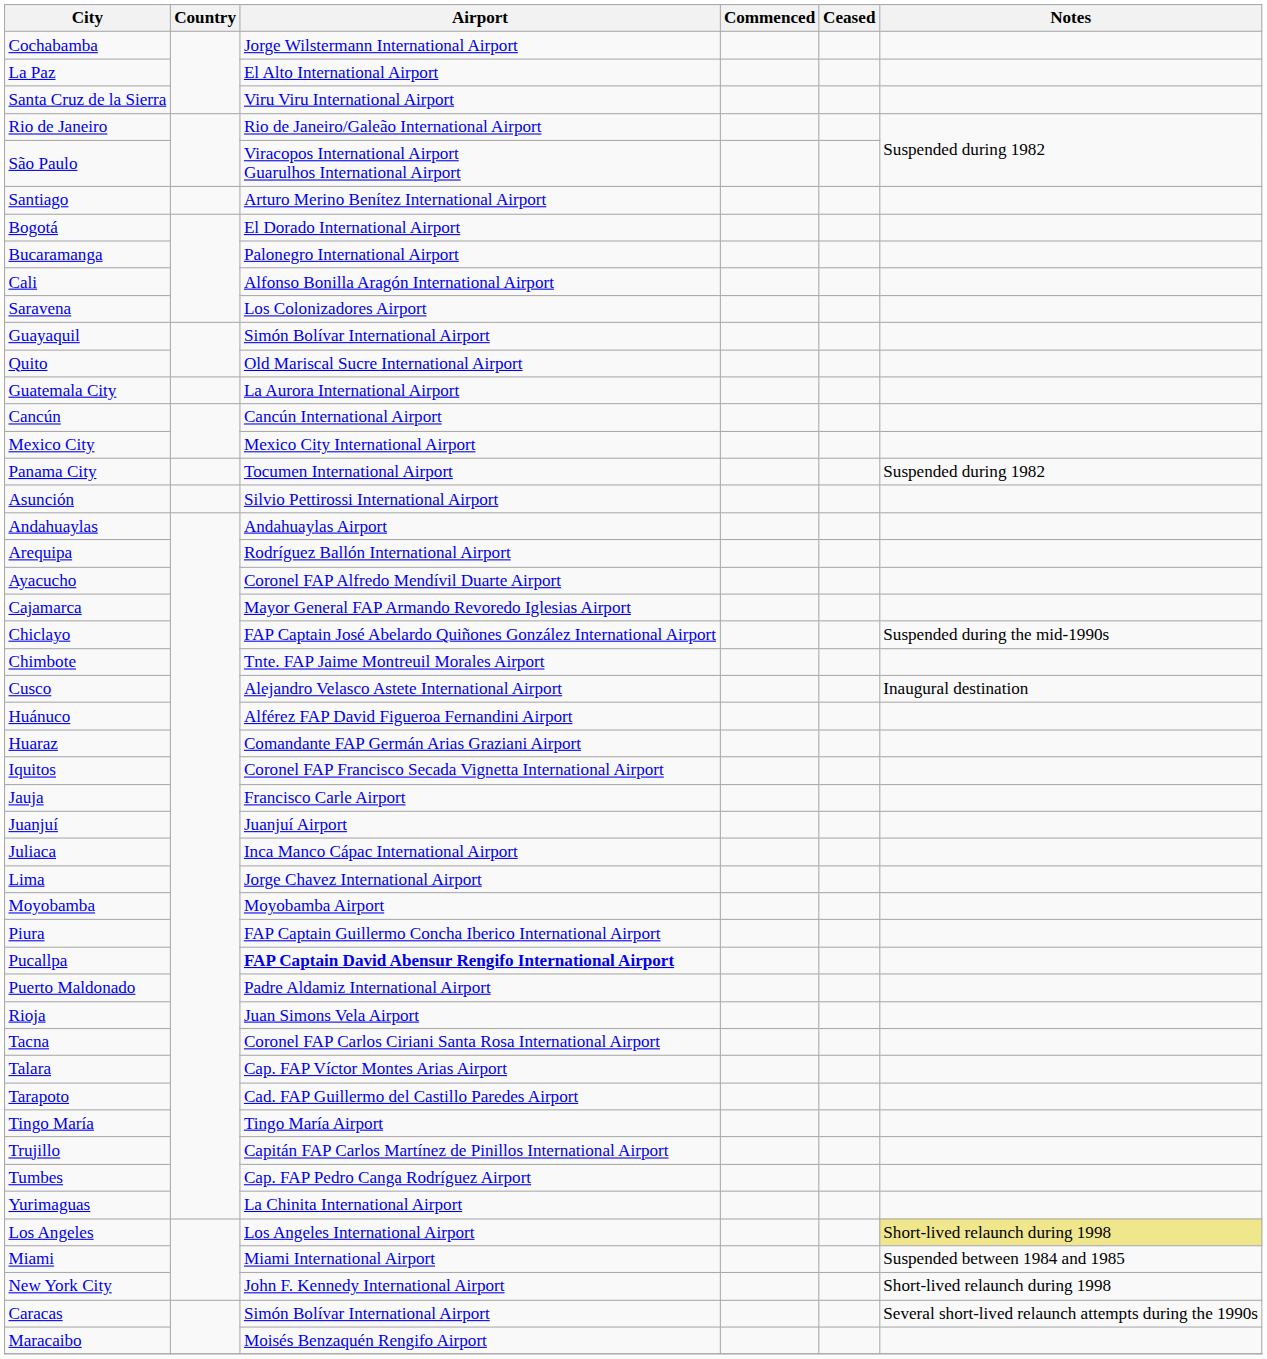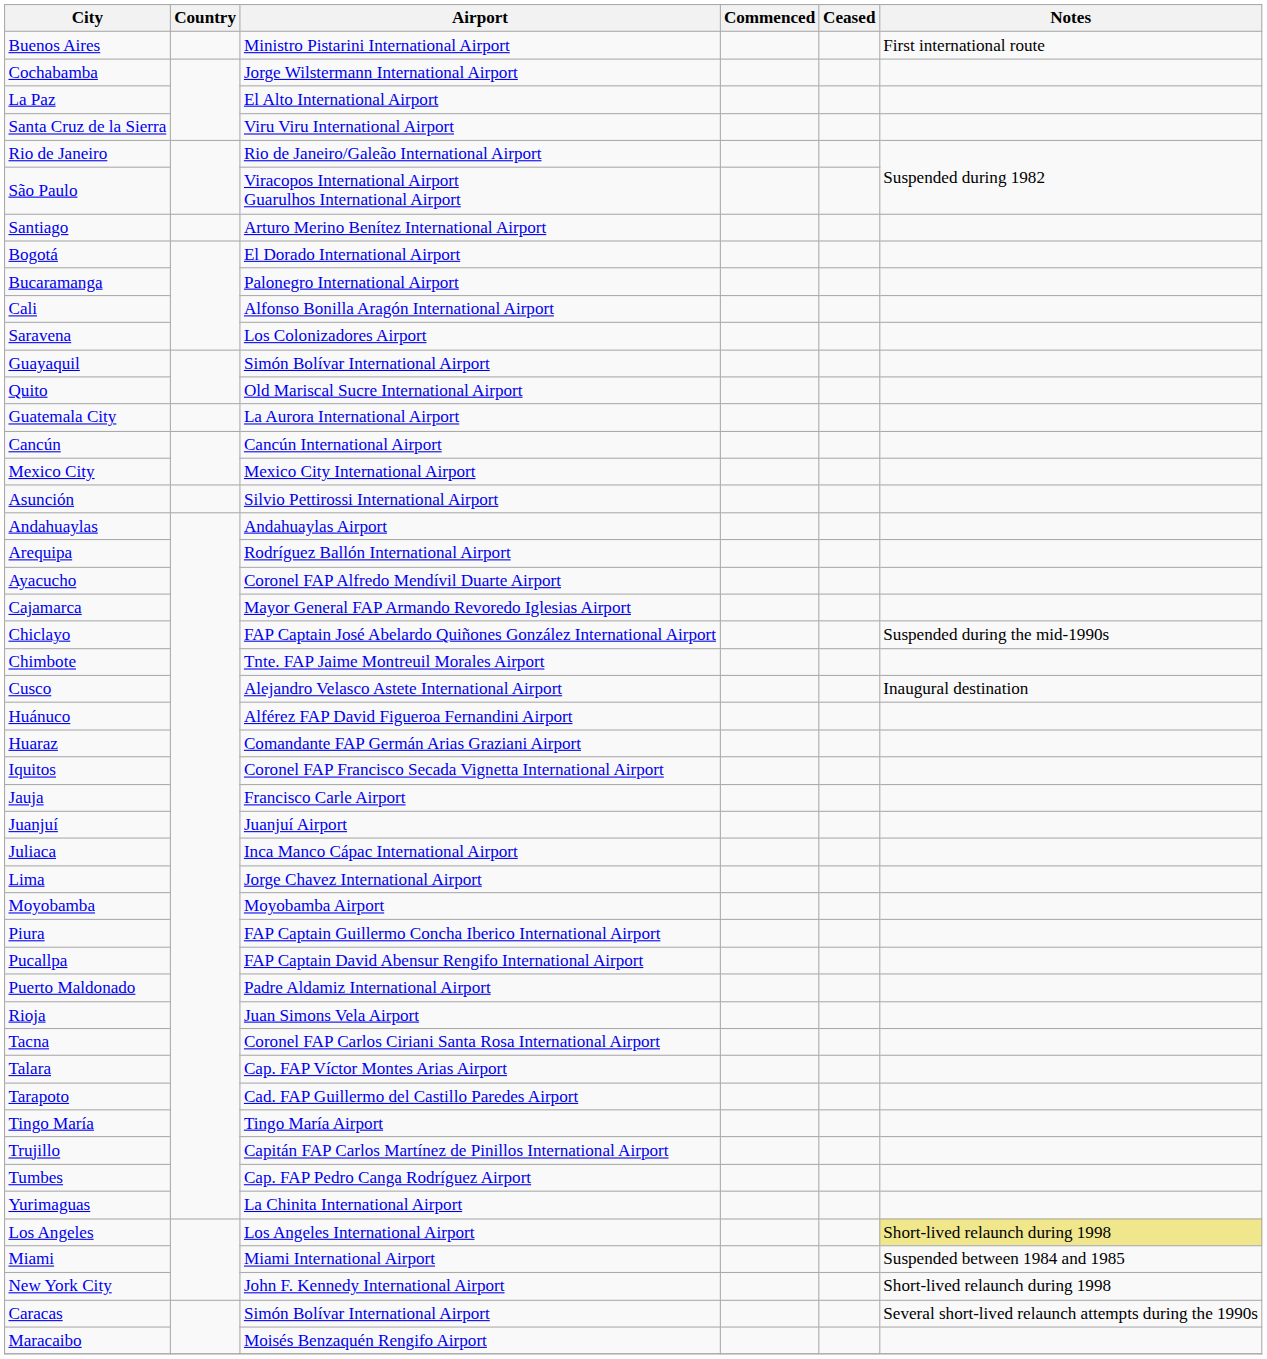+ row: (54, 45)
- row: (52, 471)
(459, 960) bold -> (444, 960) normal
